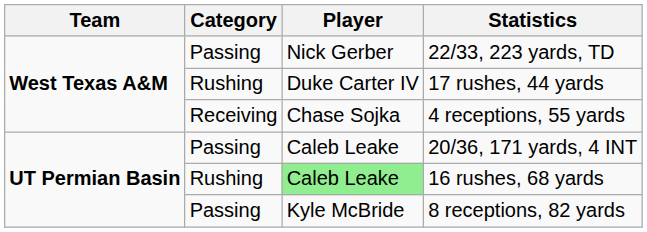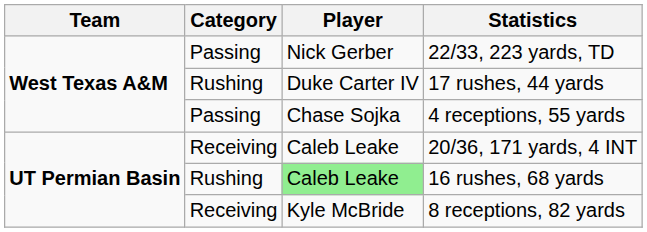(234, 115) Receiving -> (225, 115) Passing
(225, 147) Passing -> (234, 147) Receiving
(225, 210) Passing -> (234, 210) Receiving
